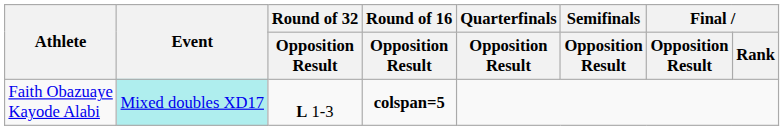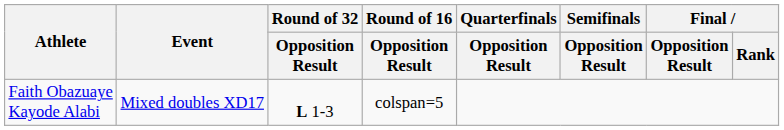(192, 102) paleturquoise background -> (192, 102) no background
(409, 102) bold -> (409, 102) normal
